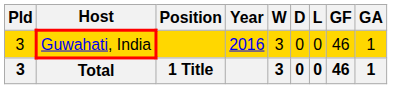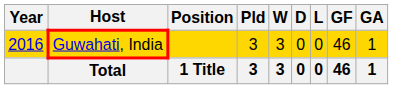columns swapped: (247, 17) <-> (20, 17)
